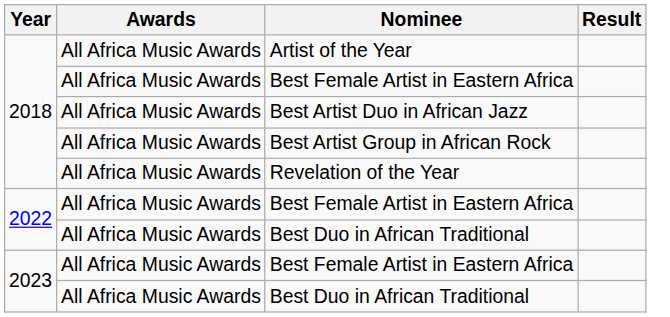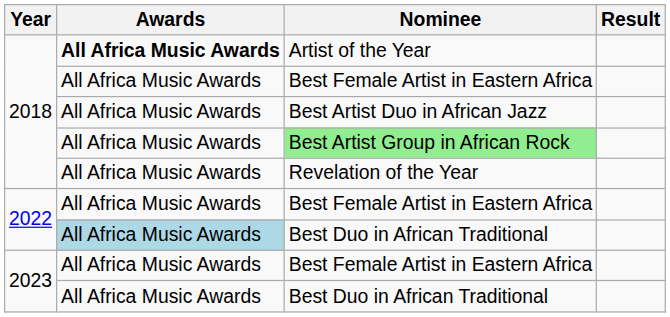(161, 50) normal -> (170, 50) bold
(410, 142) no background -> (429, 142) lightgreen background
(161, 234) no background -> (161, 234) lightblue background
